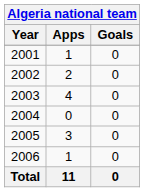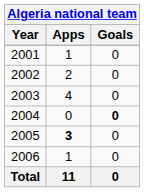(115, 116) normal -> (115, 116) bold
(69, 136) normal -> (69, 136) bold
